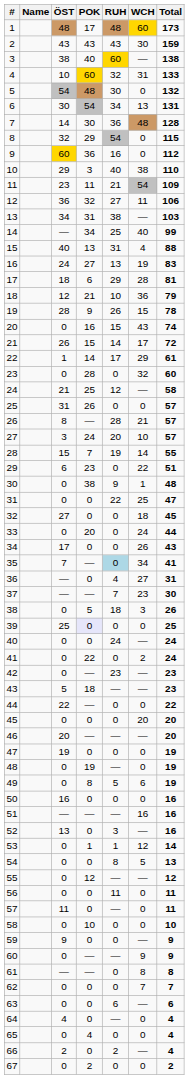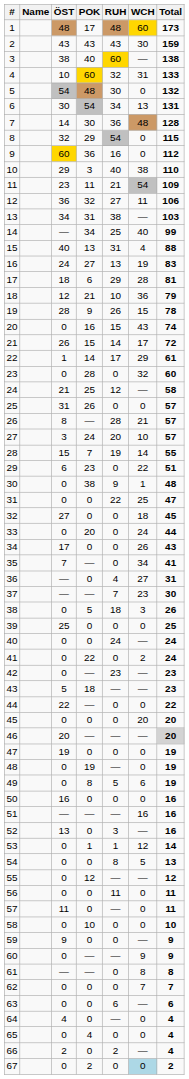(116, 563) lightblue background -> (116, 563) no background
(90, 625) lavender background -> (90, 625) no background
(171, 736) no background -> (171, 736) lightgrey background
(143, 1066) no background -> (143, 1066) lightblue background
